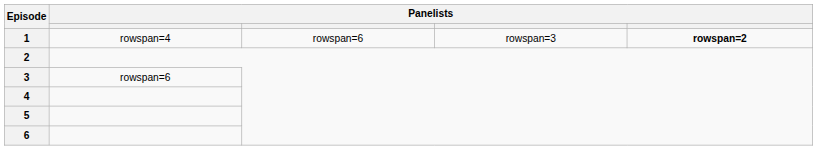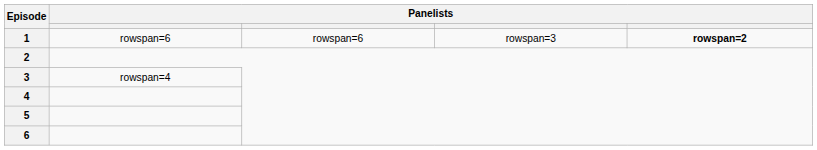(145, 38) rowspan=4 -> (145, 38) rowspan=6
(145, 77) rowspan=6 -> (145, 77) rowspan=4
